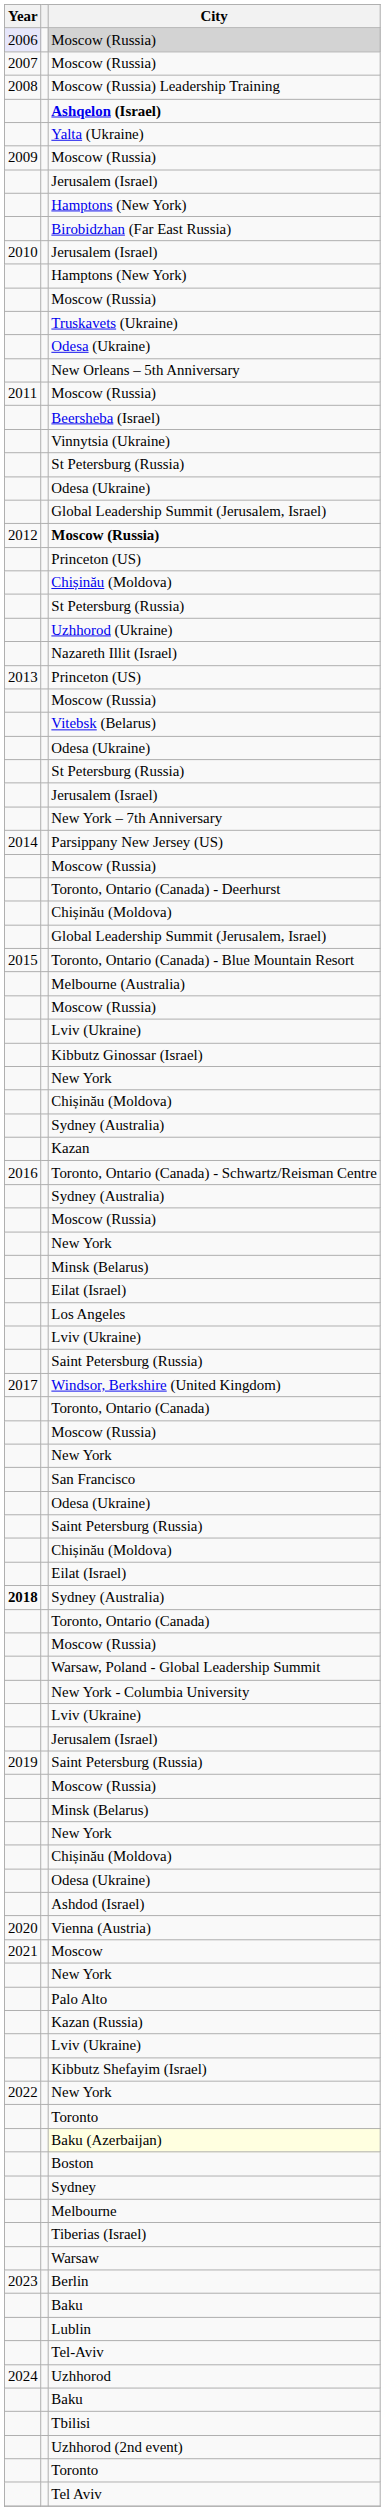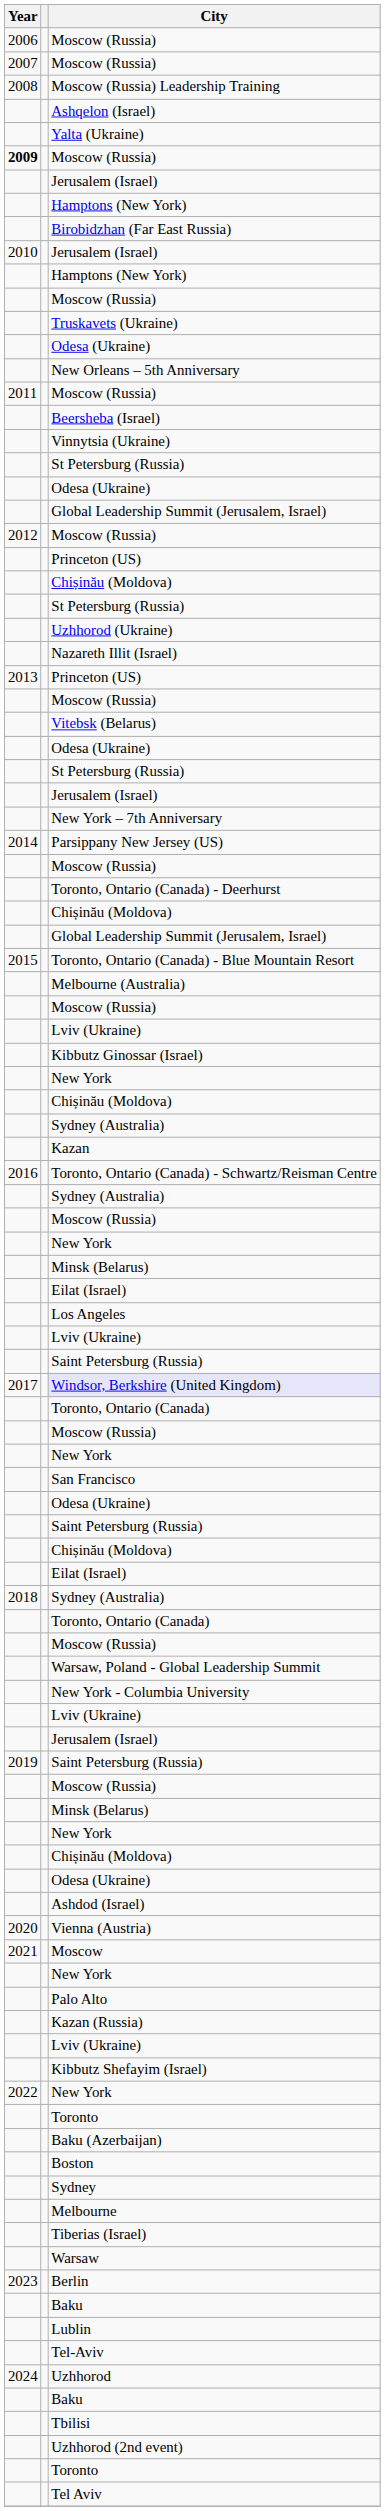(23, 39) lavender background -> (23, 39) no background
(104, 39) lightgrey background -> (104, 39) no background
(106, 110) bold -> (103, 110) normal
(23, 157) normal -> (23, 157) bold
(105, 535) bold -> (104, 535) normal
(166, 1385) no background -> (166, 1385) lavender background
(23, 1597) bold -> (23, 1597) normal
(107, 2140) lightyellow background -> (107, 2140) no background
